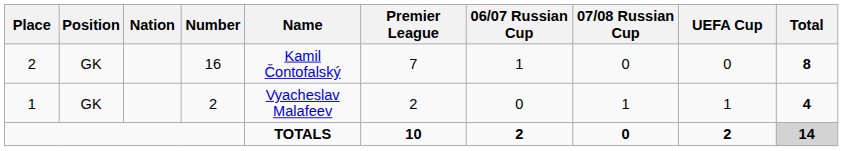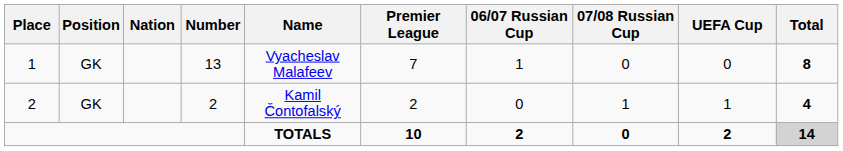(32, 64) 2 -> (32, 64) 1
(213, 64) 16 -> (213, 64) 13
(303, 64) Kamil Čontofalský -> (303, 64) Vyacheslav Malafeev
(32, 103) 1 -> (32, 103) 2
(303, 103) Vyacheslav Malafeev -> (303, 103) Kamil Čontofalský
